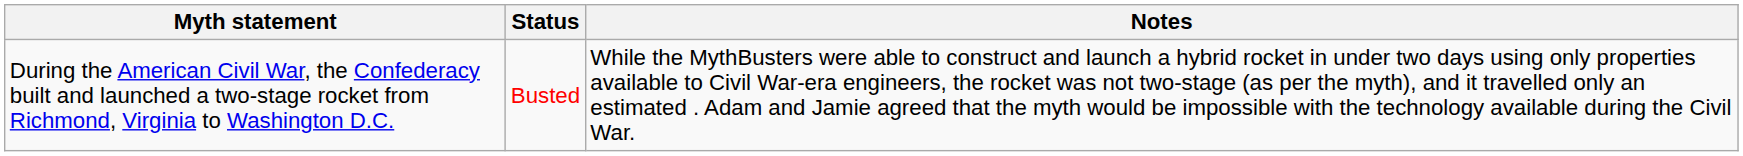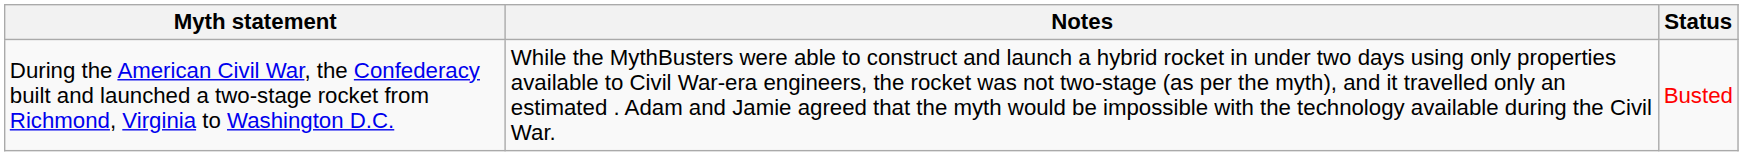columns swapped: (545, 22) <-> (1162, 22)
